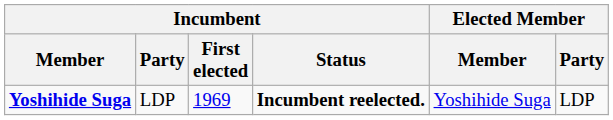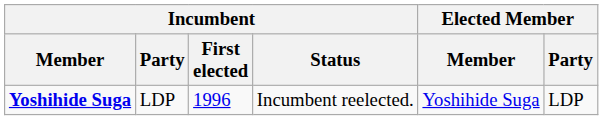(212, 99) 1969 -> (212, 99) 1996
(341, 99) bold -> (335, 99) normal
